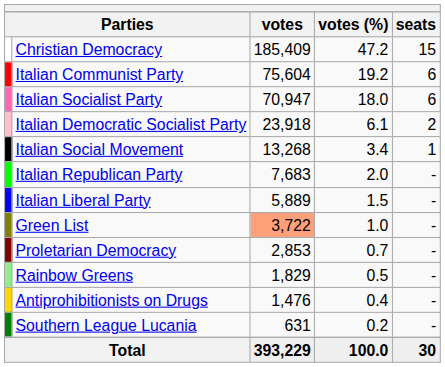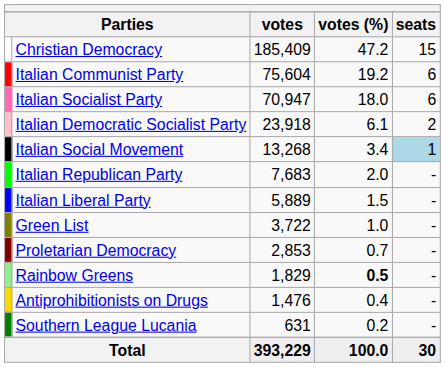(432, 150) no background -> (432, 150) lightblue background
(291, 225) lightsalmon background -> (291, 225) no background
(377, 275) normal -> (377, 275) bold
